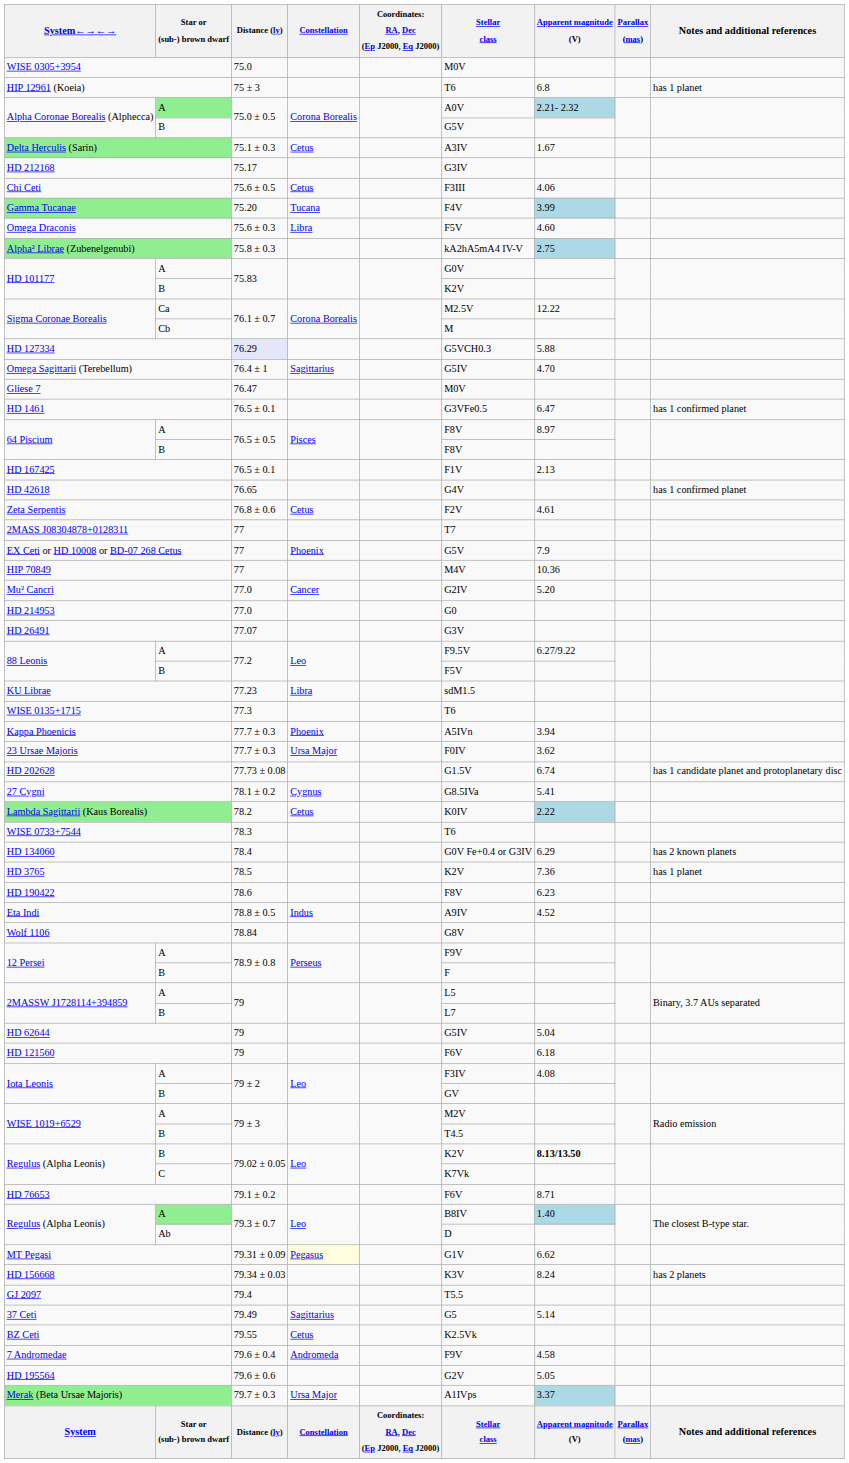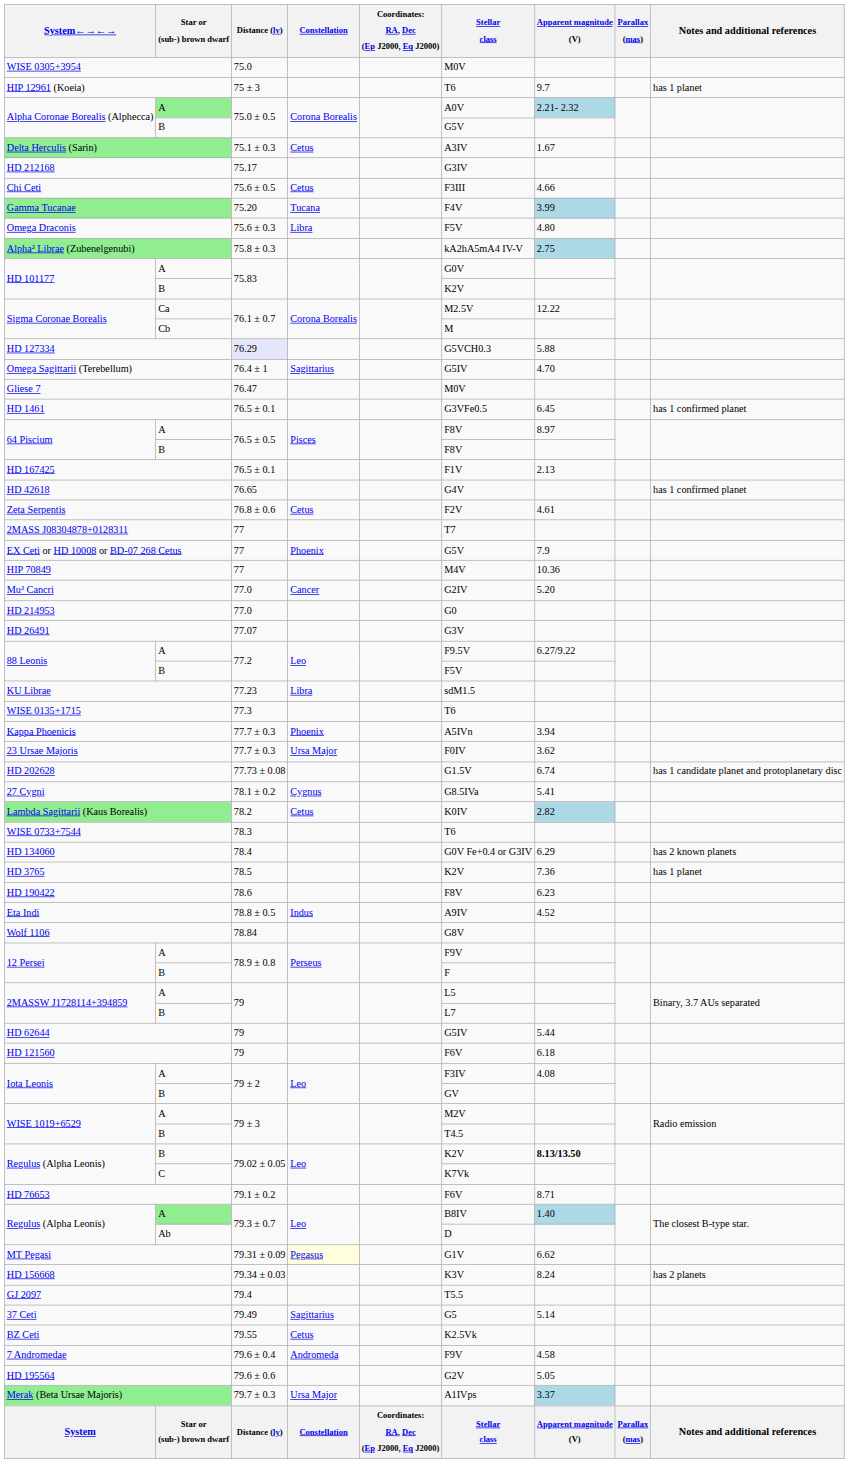(543, 87) 6.8 -> (543, 87) 9.7
(546, 188) 4.06 -> (546, 188) 4.66
(546, 228) 4.60 -> (546, 228) 4.80
(546, 409) 6.47 -> (546, 409) 6.45
(546, 812) 2.22 -> (546, 812) 2.82
(546, 1033) 5.04 -> (546, 1033) 5.44
